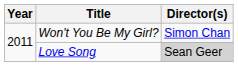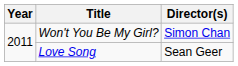(193, 52) lightgrey background -> (193, 52) no background
